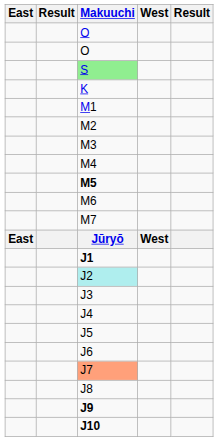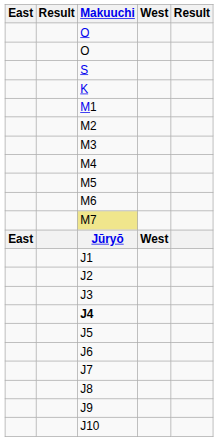(84, 70) lightgreen background -> (84, 70) no background
(88, 182) bold -> (88, 182) normal
(88, 220) no background -> (88, 220) khaki background
(87, 257) bold -> (86, 257) normal
(86, 276) paleturquoise background -> (86, 276) no background
(86, 314) normal -> (87, 314) bold
(86, 370) lightsalmon background -> (86, 370) no background
(87, 408) bold -> (86, 408) normal
(90, 426) bold -> (90, 426) normal
